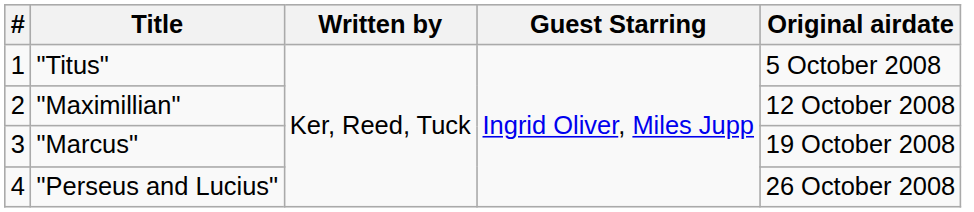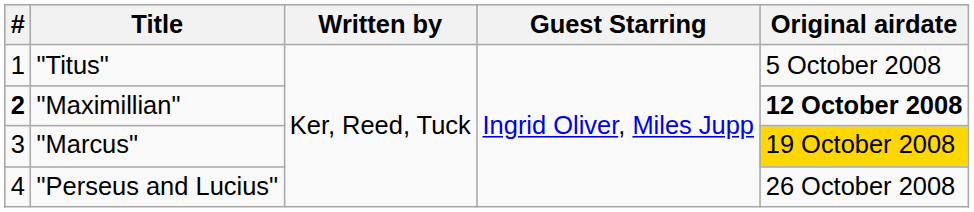(18, 105) normal -> (18, 105) bold
(861, 105) normal -> (864, 105) bold
(861, 145) no background -> (861, 145) gold background
